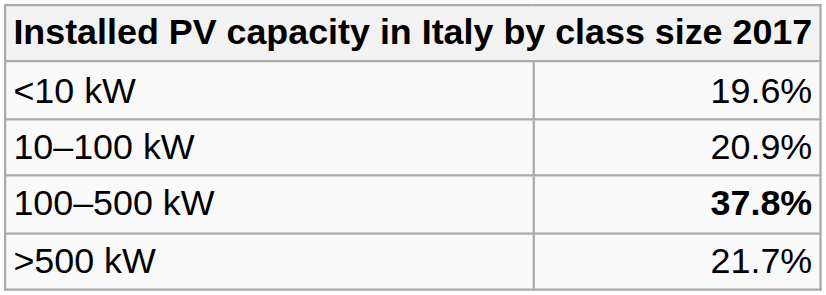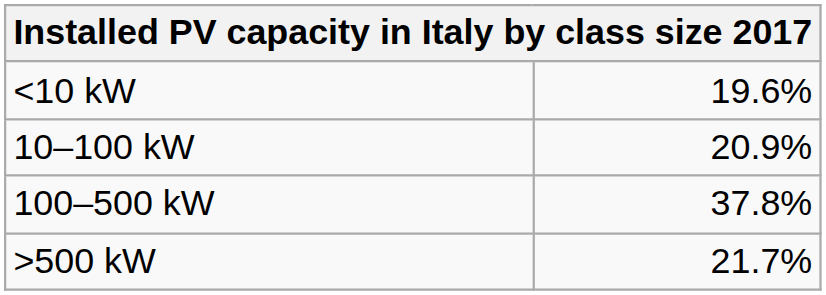(761, 203) bold -> (761, 203) normal
